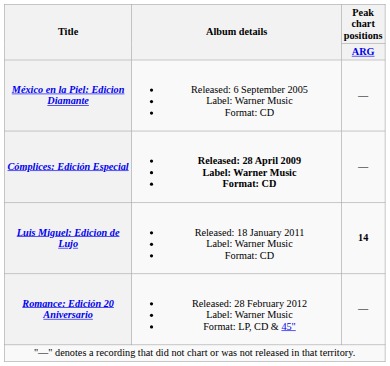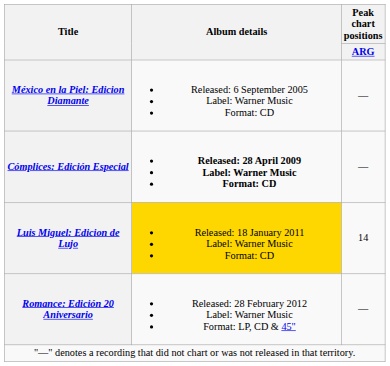(237, 244) no background -> (237, 244) gold background
(363, 238) bold -> (363, 238) normal
